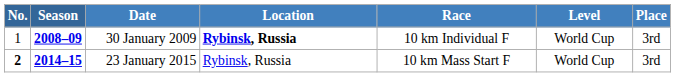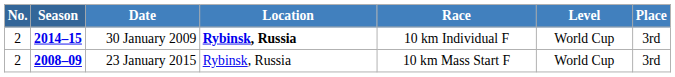(18, 38) 1 -> (18, 38) 2
(58, 38) 2008–09 -> (58, 38) 2014–15
(18, 61) bold -> (18, 61) normal
(58, 61) 2014–15 -> (58, 61) 2008–09
